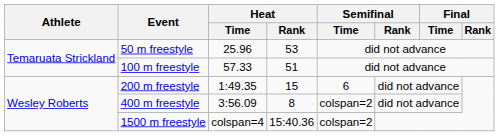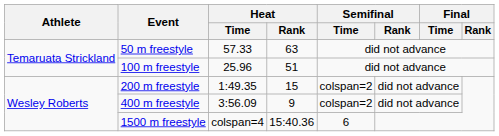(238, 49) 25.96 -> (238, 49) 57.33
(292, 49) 53 -> (292, 49) 63
(238, 67) 57.33 -> (238, 67) 25.96
(346, 86) 6 -> (346, 86) colspan=2
(292, 104) 8 -> (292, 104) 9
(346, 122) colspan=2 -> (346, 122) 6
